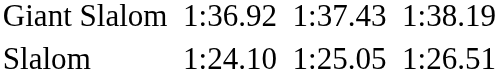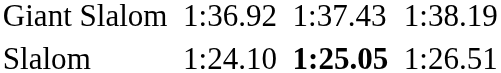(340, 58) normal -> (340, 58) bold
